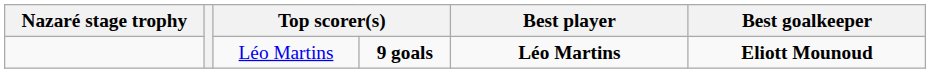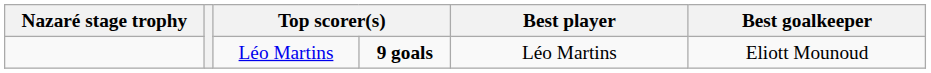(569, 52) bold -> (569, 52) normal
(807, 52) bold -> (807, 52) normal
